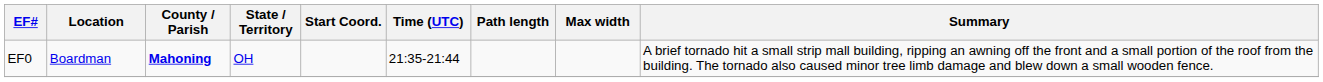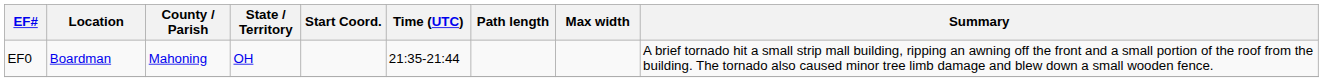(180, 58) bold -> (178, 58) normal
